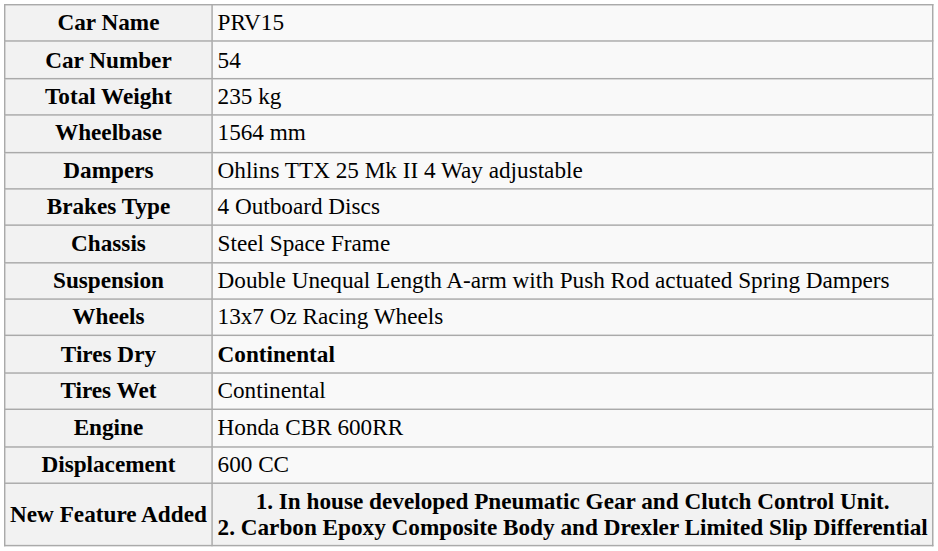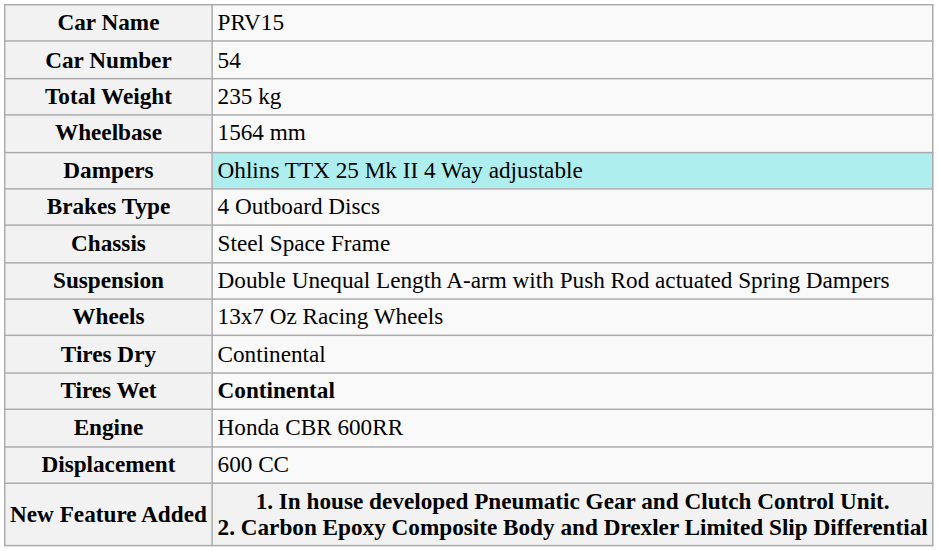(400, 170) no background -> (400, 170) paleturquoise background
(276, 354) bold -> (272, 354) normal
(272, 390) normal -> (276, 390) bold
